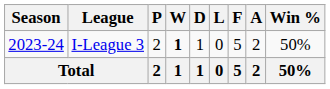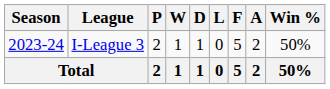(178, 44) bold -> (178, 44) normal
